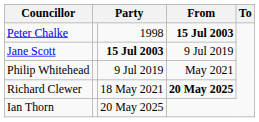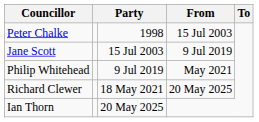(205, 32) bold -> (204, 32) normal
(135, 51) bold -> (136, 51) normal
(201, 88) bold -> (201, 88) normal
